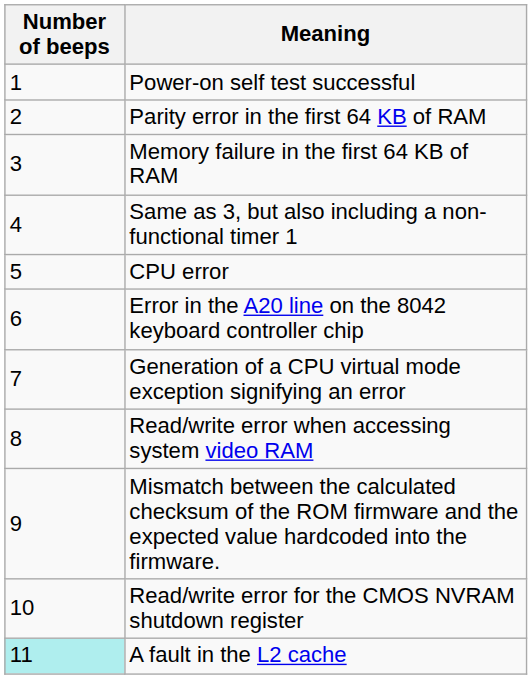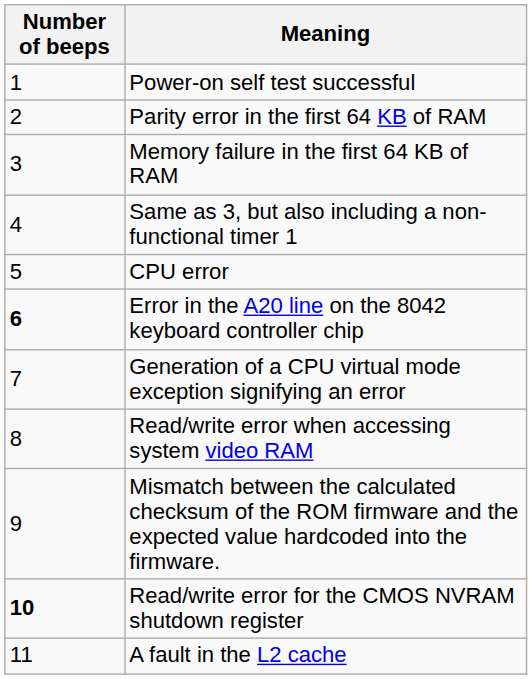(16, 319) normal -> (16, 319) bold
(22, 608) normal -> (22, 608) bold
(21, 655) paleturquoise background -> (21, 655) no background
